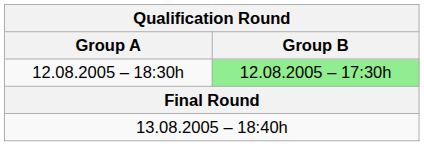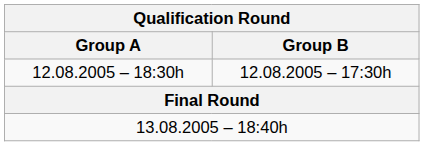(316, 72) lightgreen background -> (316, 72) no background
